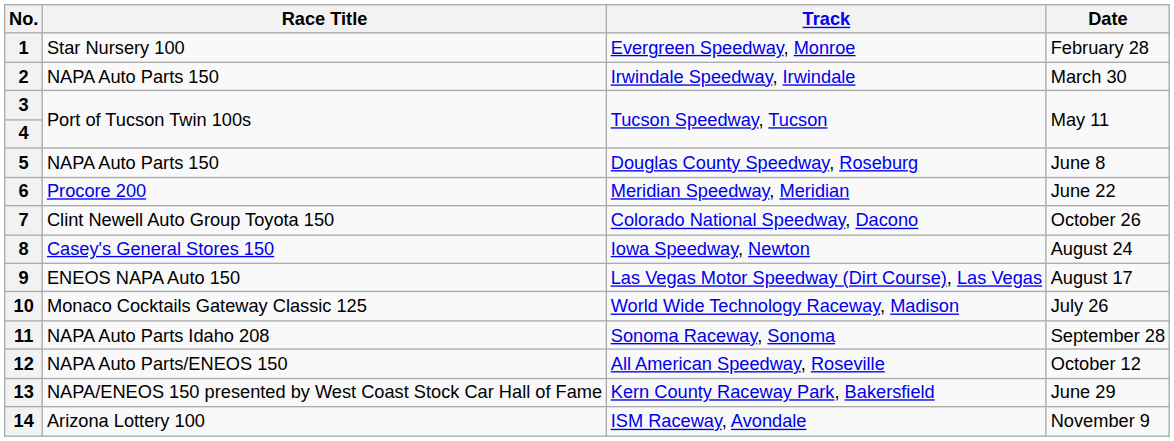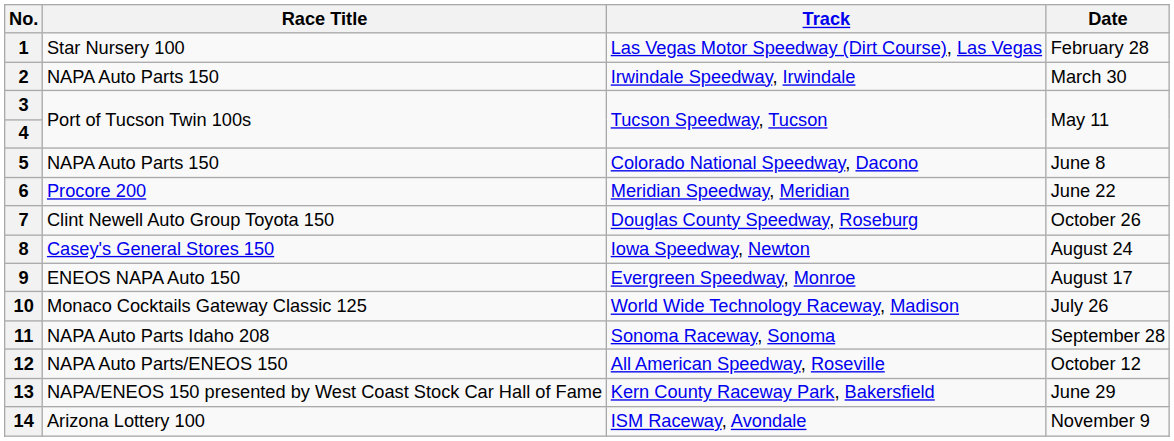(733, 47) Evergreen Speedway, Monroe -> (826, 47) Las Vegas Motor Speedway (Dirt Course), Las Vegas
(764, 162) Douglas County Speedway, Roseburg -> (764, 162) Colorado National Speedway, Dacono
(764, 220) Colorado National Speedway, Dacono -> (764, 220) Douglas County Speedway, Roseburg
(826, 277) Las Vegas Motor Speedway (Dirt Course), Las Vegas -> (733, 277) Evergreen Speedway, Monroe
